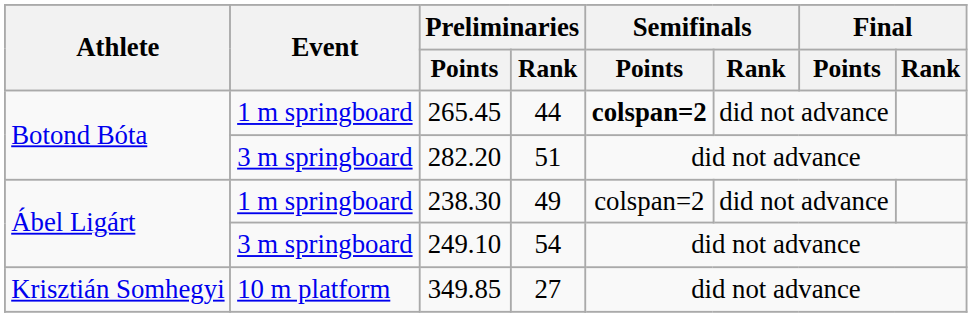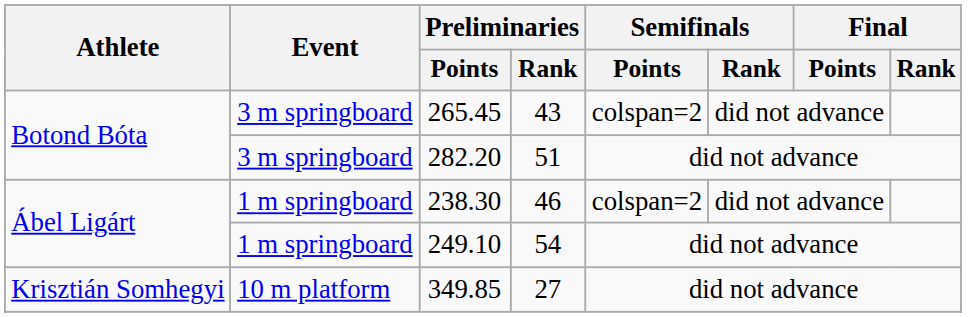(325, 112) 1 m springboard -> (325, 112) 3 m springboard
(548, 112) 44 -> (548, 112) 43
(649, 112) bold -> (647, 112) normal
(548, 201) 49 -> (548, 201) 46
(325, 245) 3 m springboard -> (325, 245) 1 m springboard
